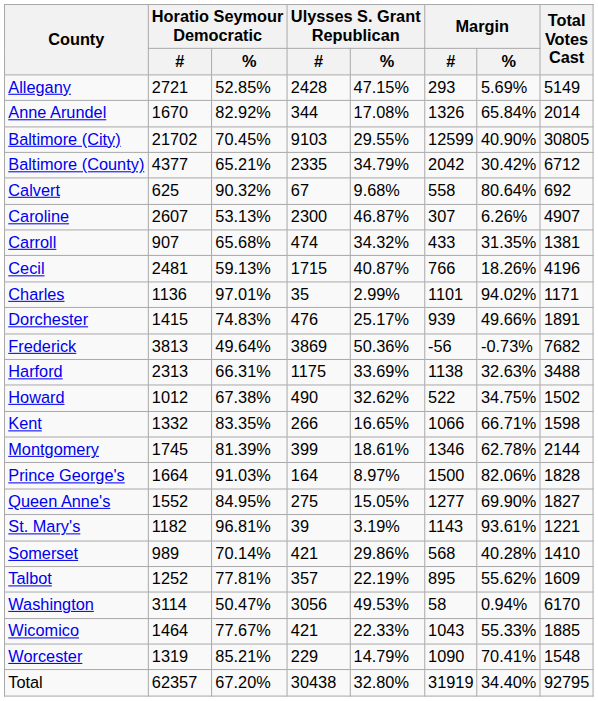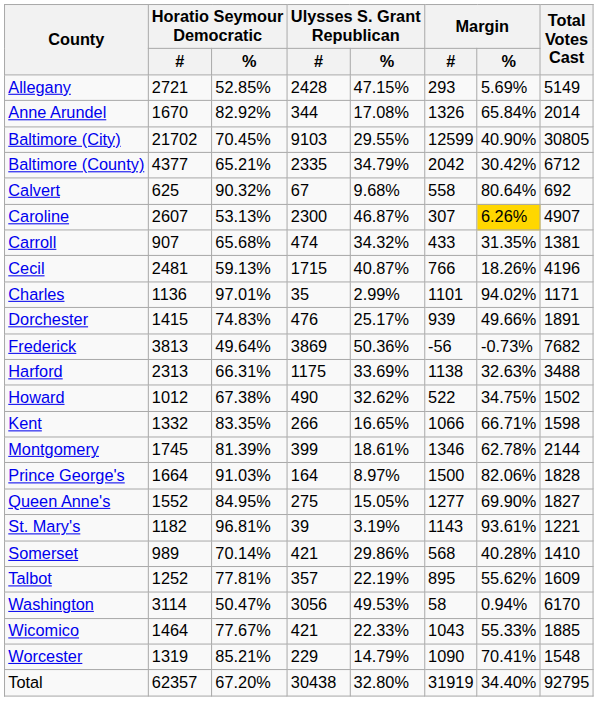(504, 216) no background -> (504, 216) gold background
